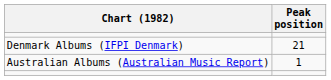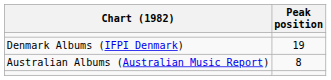(299, 46) 21 -> (299, 46) 19
(299, 62) 1 -> (299, 62) 8
